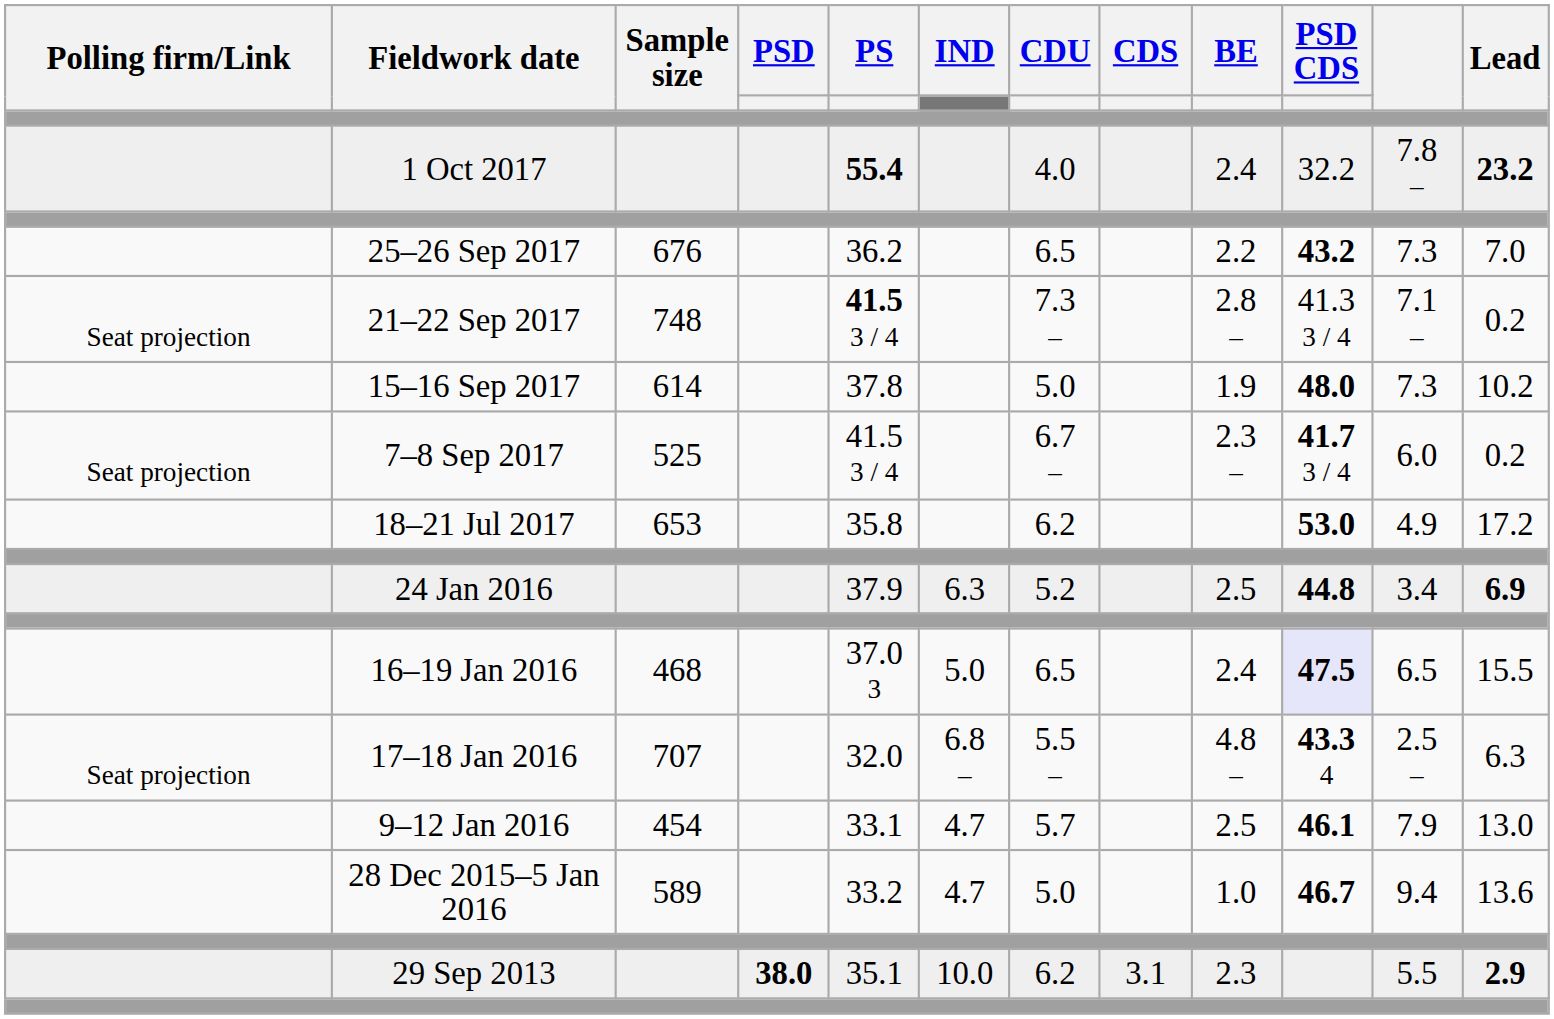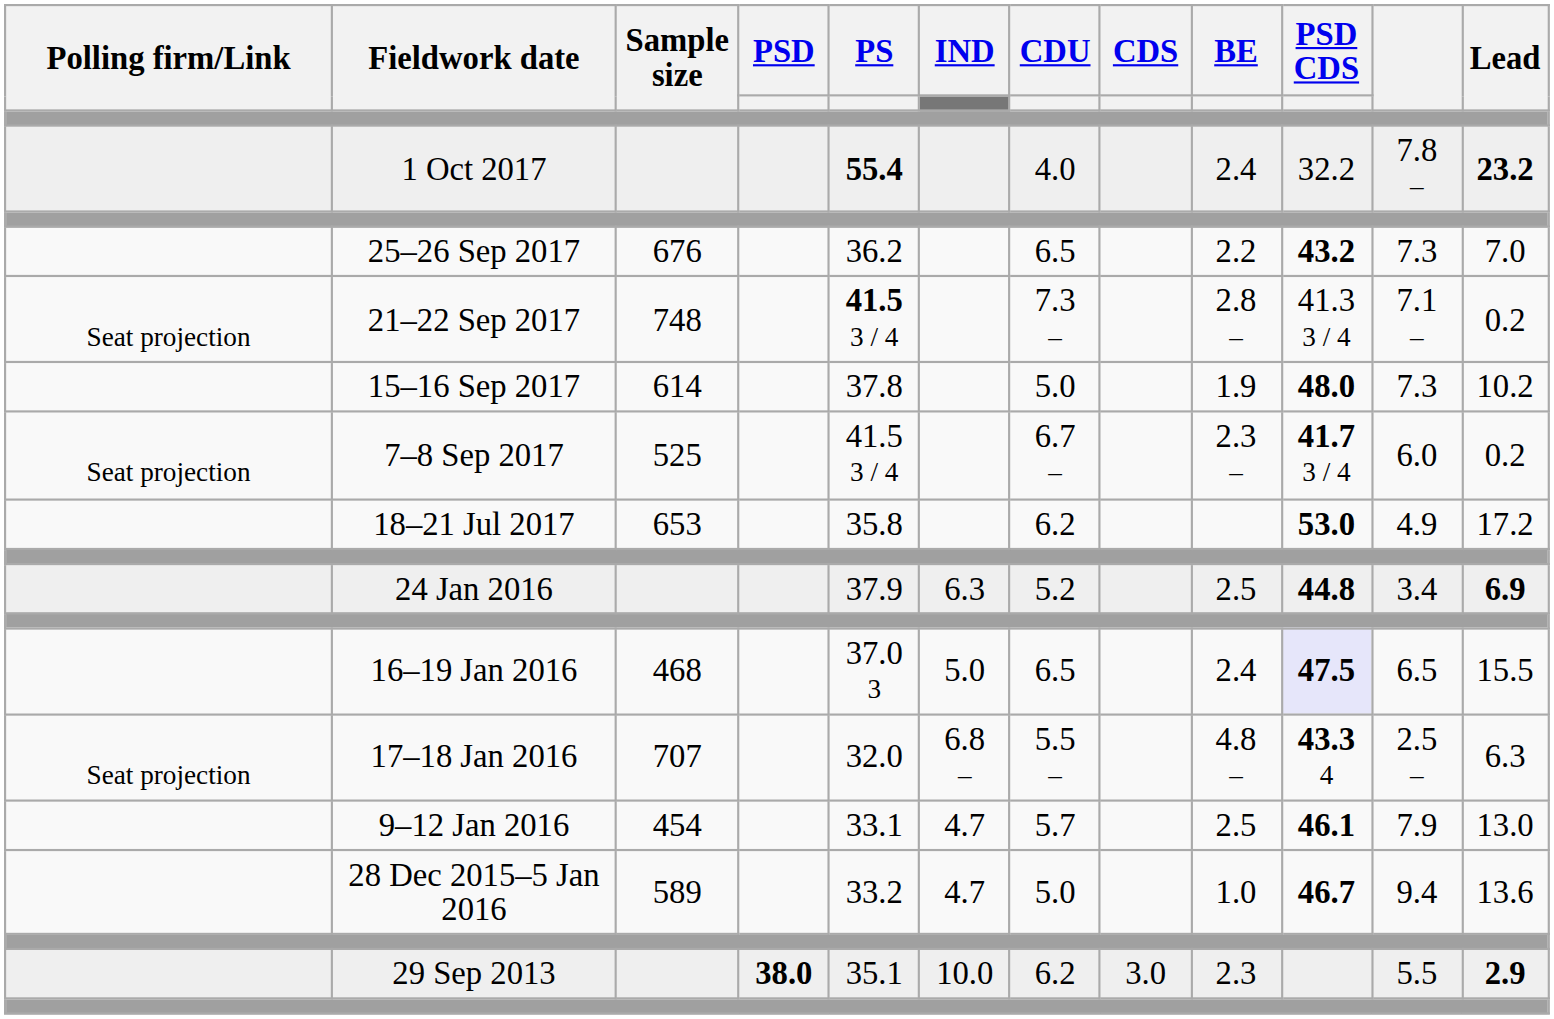(1146, 973) 3.1 -> (1146, 973) 3.0
